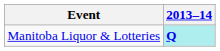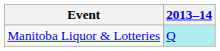(171, 35) bold -> (171, 35) normal
